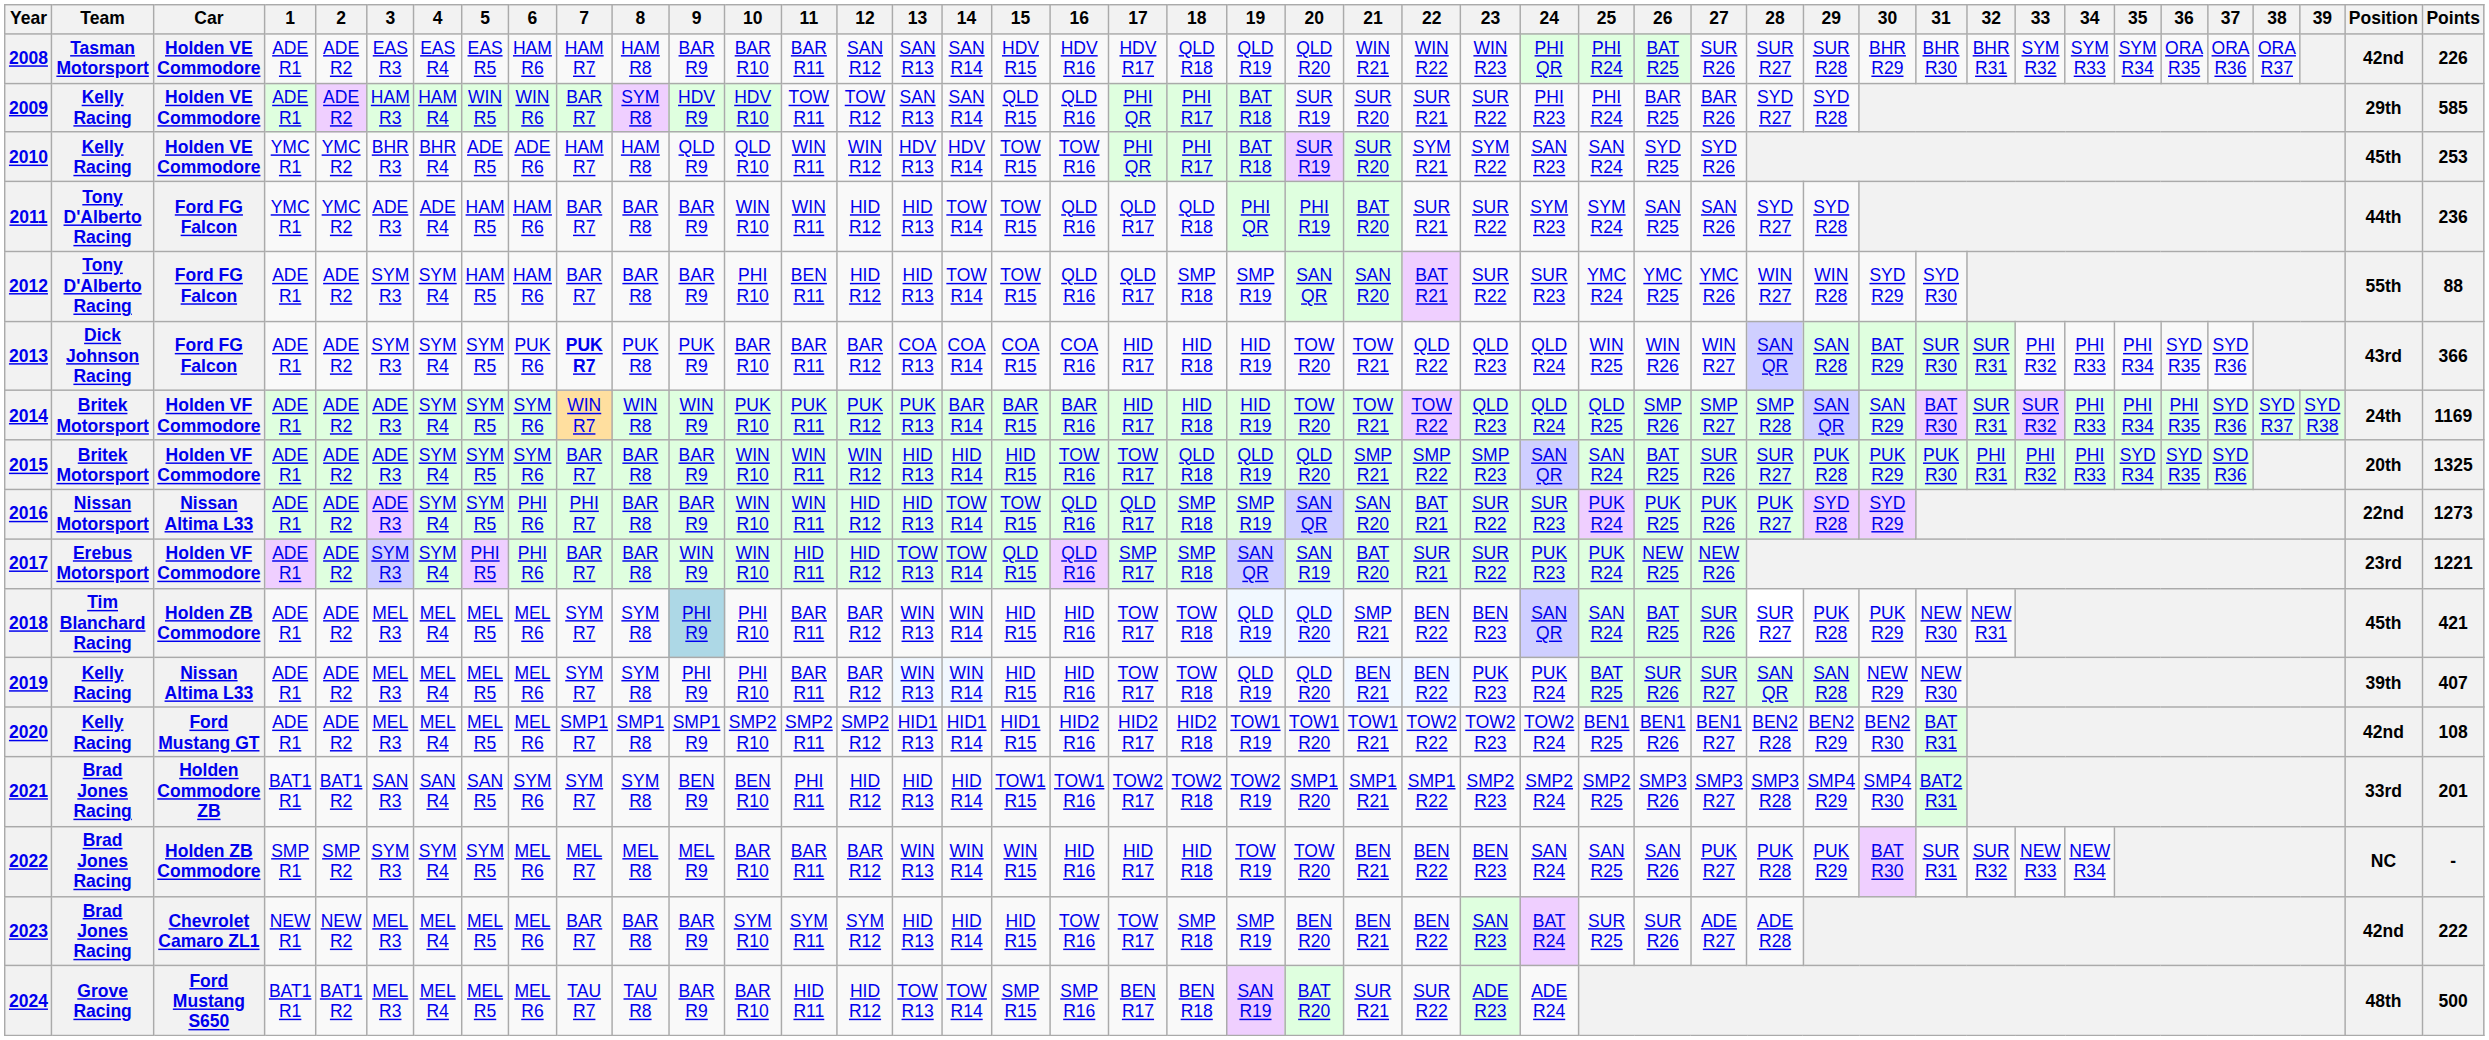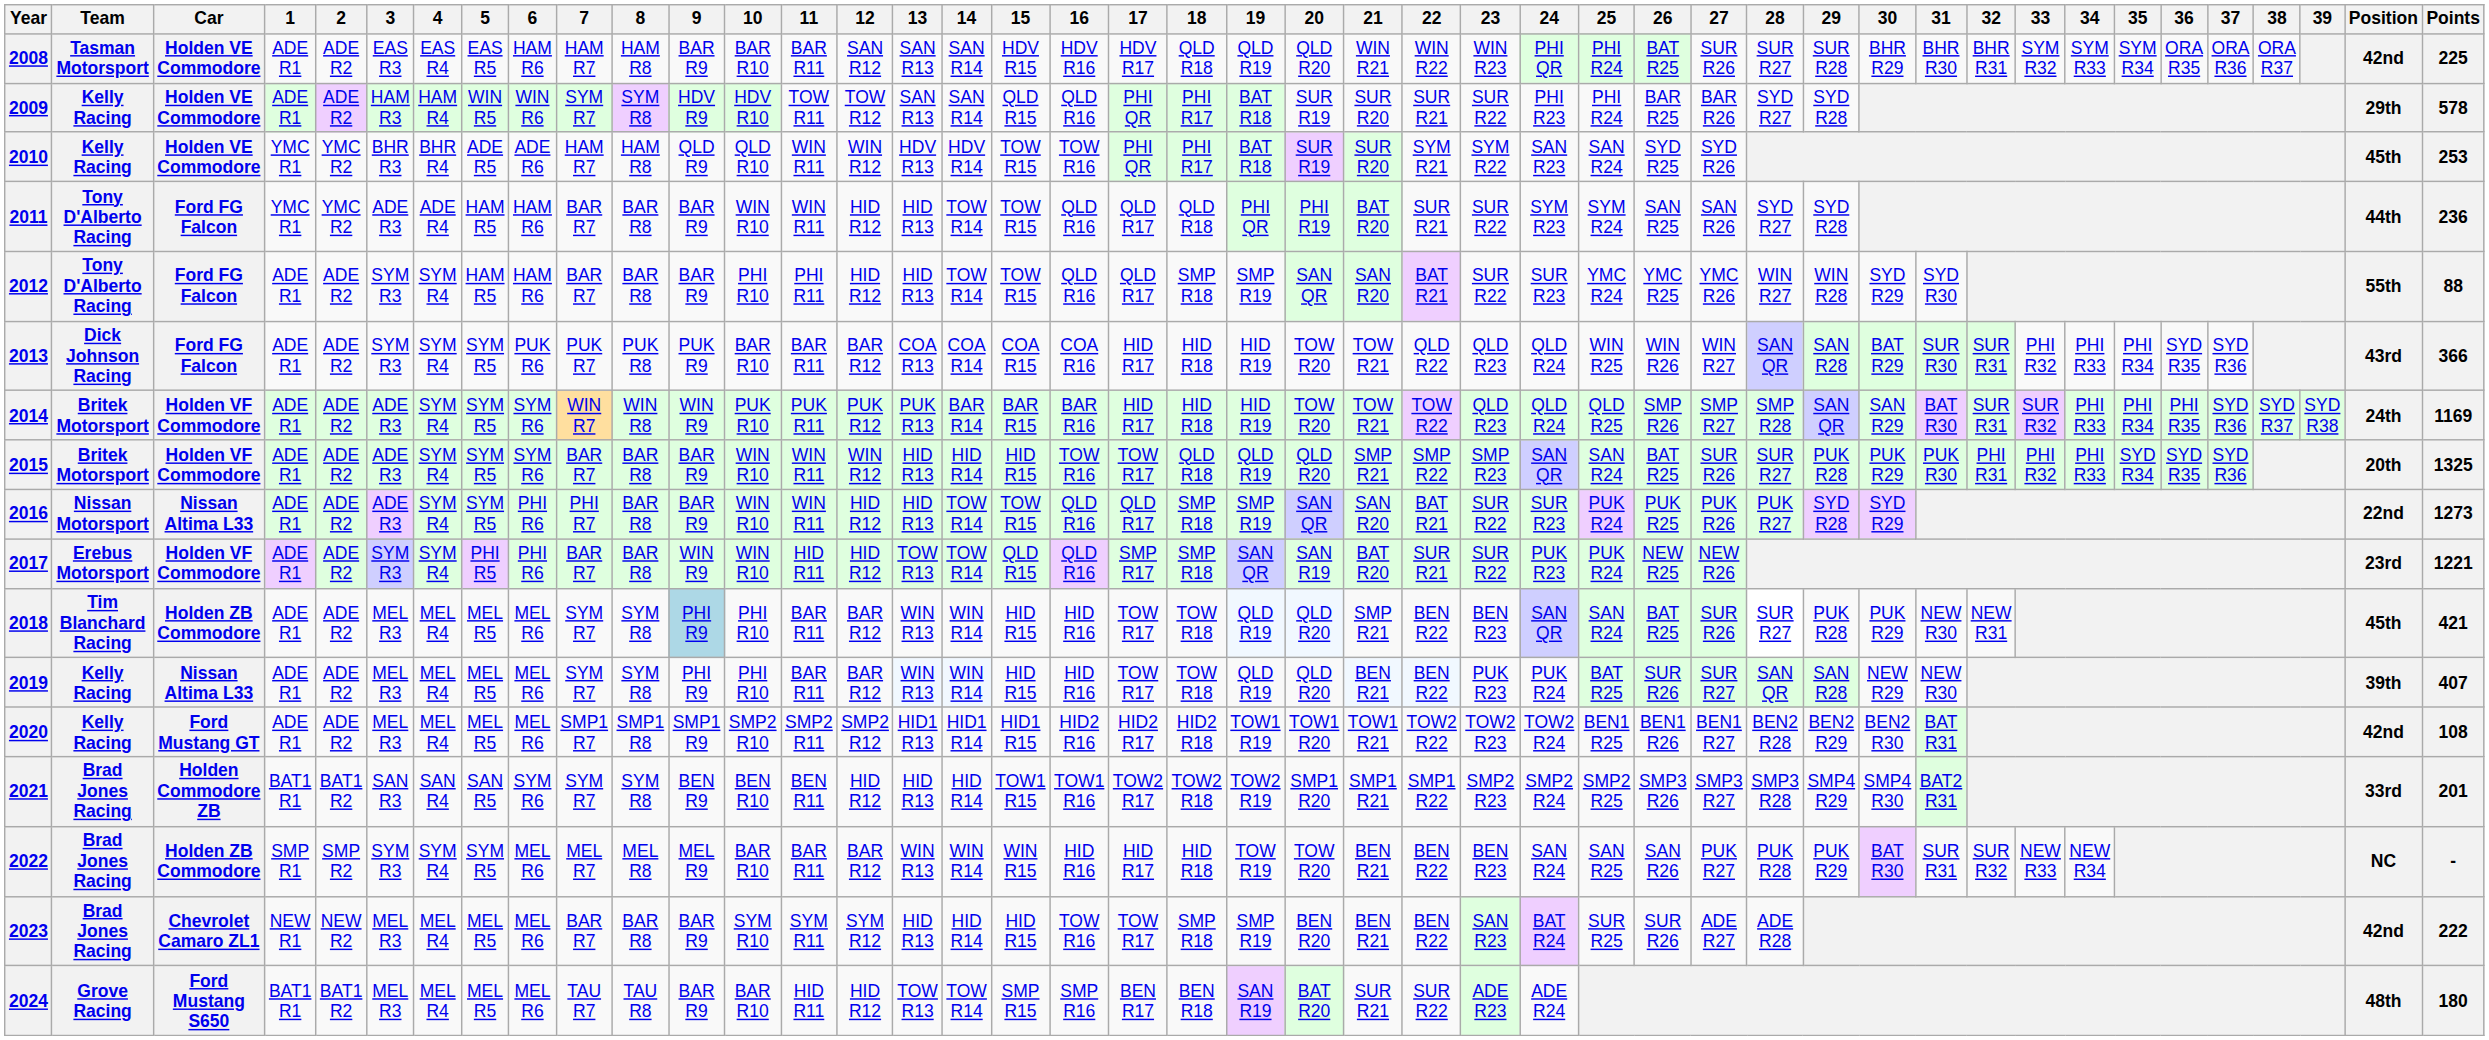(2453, 58) 226 -> (2453, 58) 225
(584, 108) BAR R7 -> (584, 108) SYM R7
(2453, 108) 585 -> (2453, 108) 578
(809, 286) BEN R11 -> (809, 286) PHI R11
(584, 356) bold -> (584, 356) normal
(809, 791) PHI R11 -> (809, 791) BEN R11
(2453, 1001) 500 -> (2453, 1001) 180
